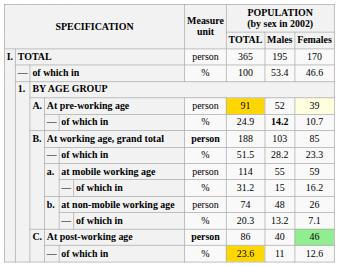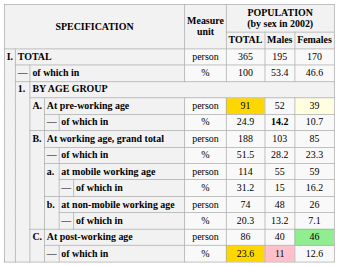(205, 138) bold -> (205, 138) normal
(205, 236) bold -> (205, 236) normal
(280, 253) no background -> (280, 253) pink background
